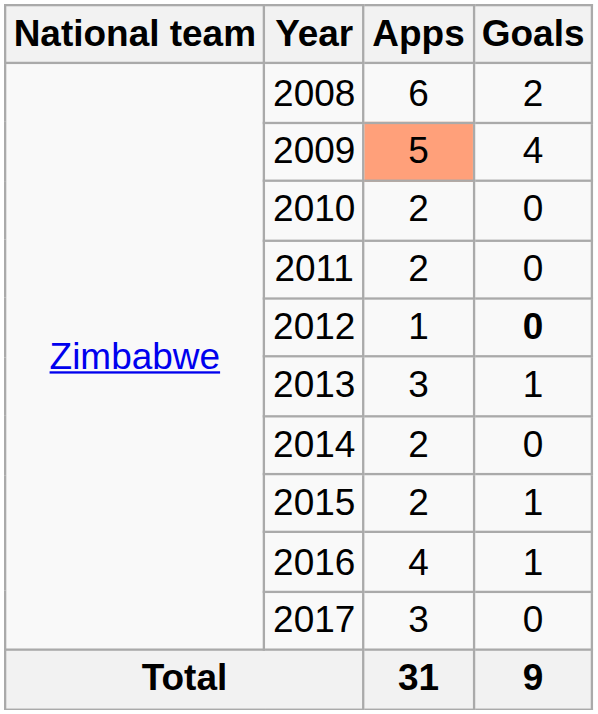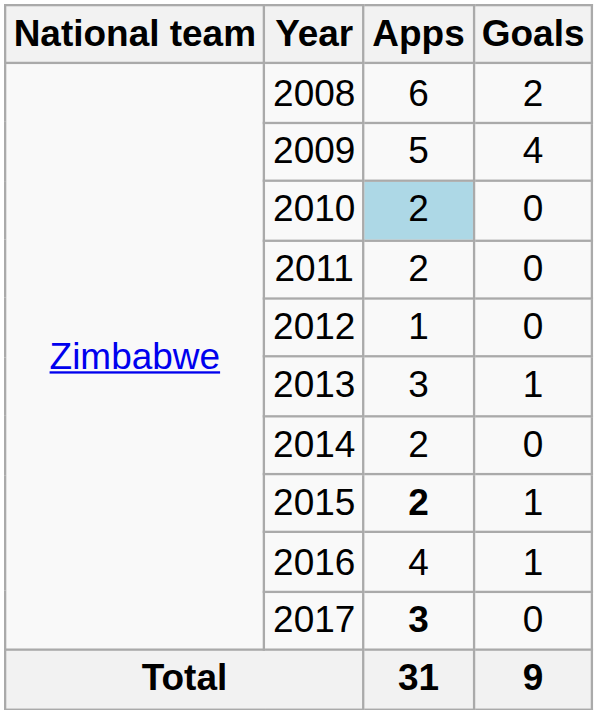(419, 151) lightsalmon background -> (419, 151) no background
(419, 209) no background -> (419, 209) lightblue background
(533, 326) bold -> (533, 326) normal
(419, 502) normal -> (419, 502) bold
(419, 619) normal -> (419, 619) bold
